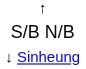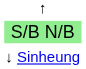(43, 32) no background -> (43, 32) lightgreen background
